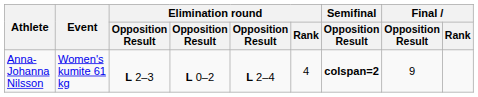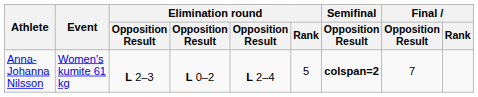(306, 71) 4 -> (306, 71) 5
(412, 71) 9 -> (412, 71) 7
